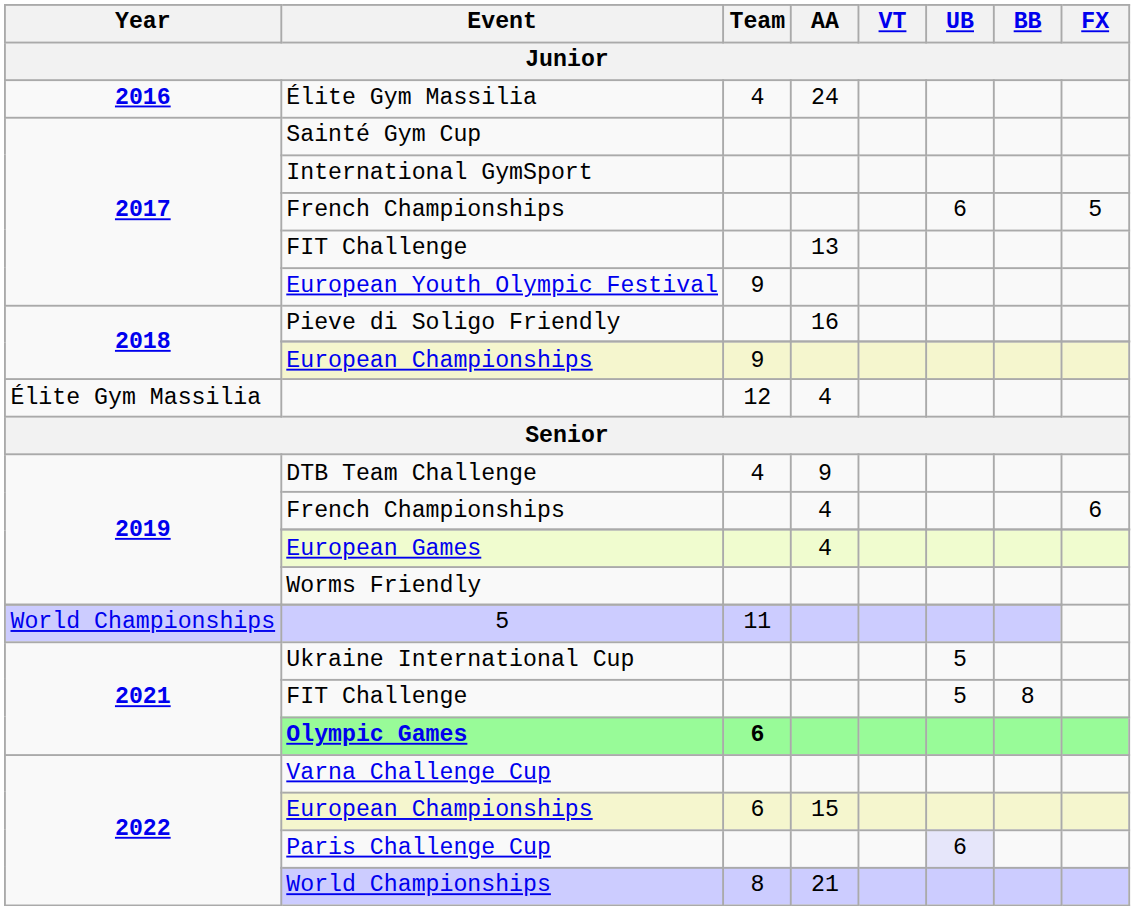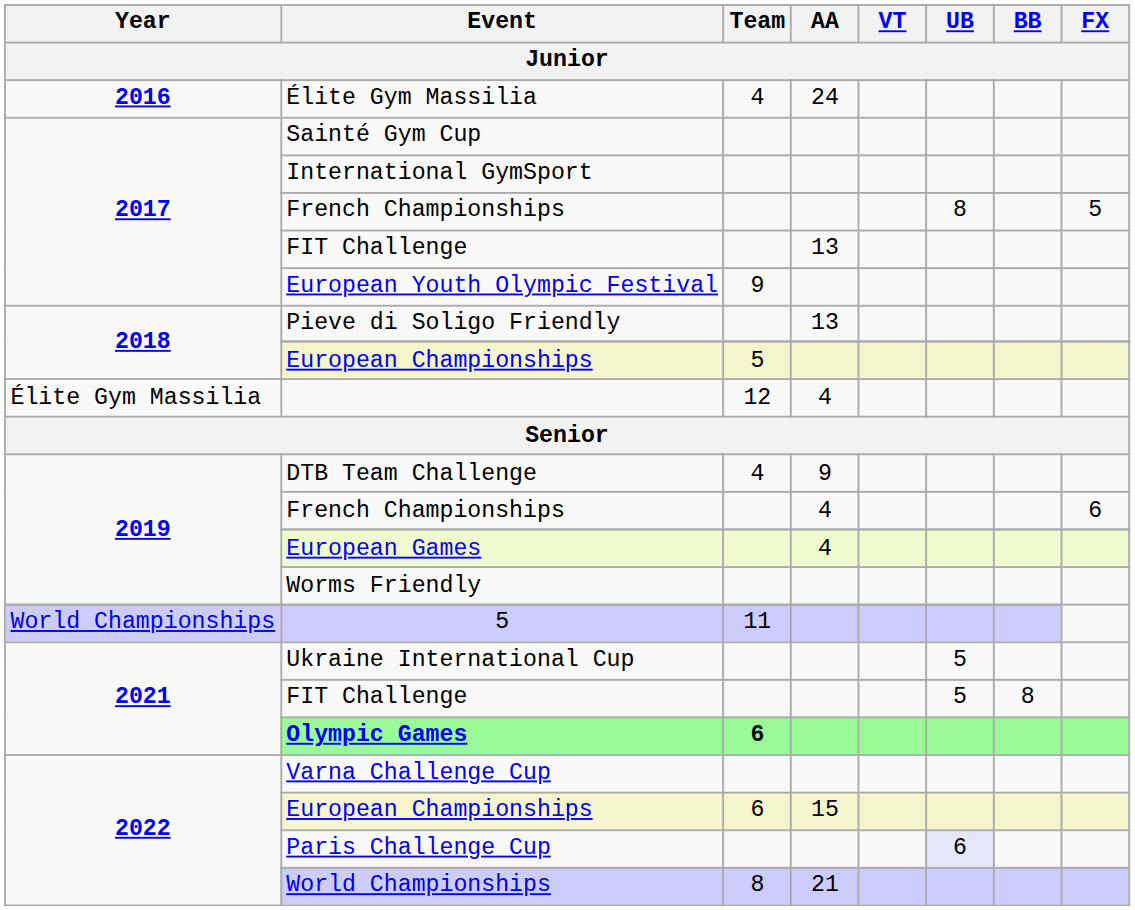(960, 211) 6 -> (960, 211) 8
(825, 324) 16 -> (825, 324) 13
(757, 361) 9 -> (757, 361) 5
